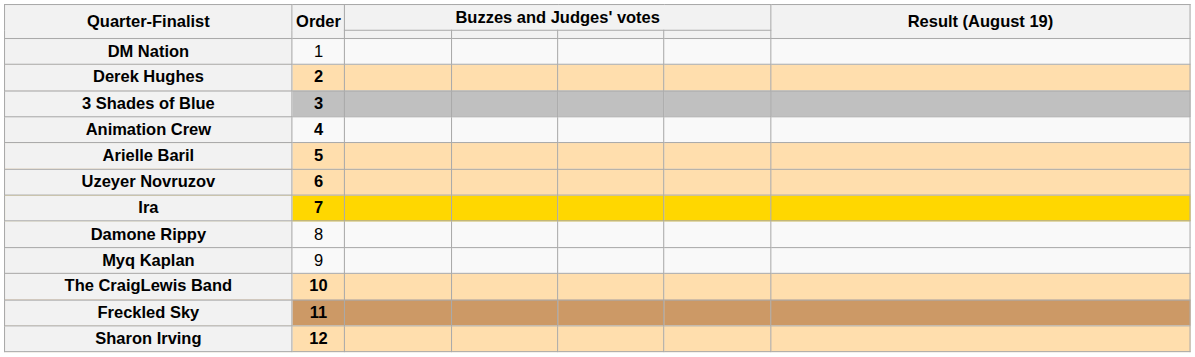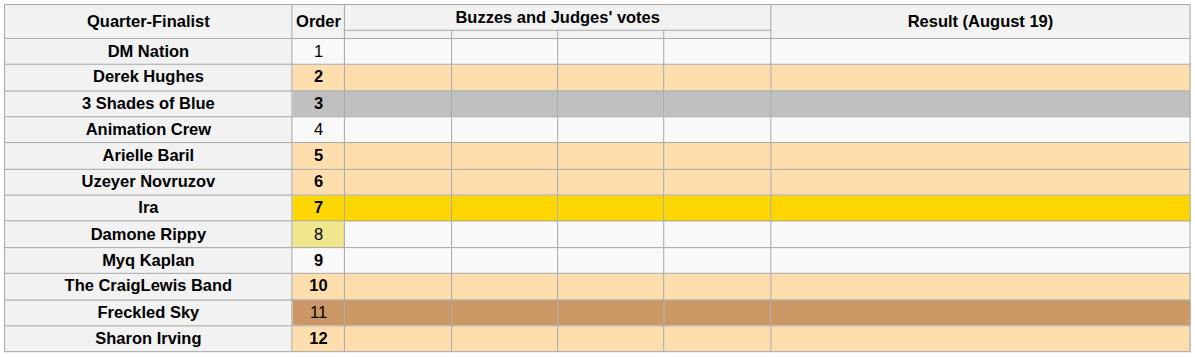(319, 129) bold -> (319, 129) normal
(319, 234) no background -> (319, 234) khaki background
(319, 260) normal -> (319, 260) bold
(319, 312) bold -> (319, 312) normal
